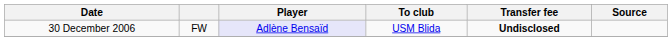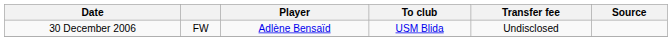(292, 28) lavender background -> (295, 28) no background
(529, 28) bold -> (531, 28) normal
